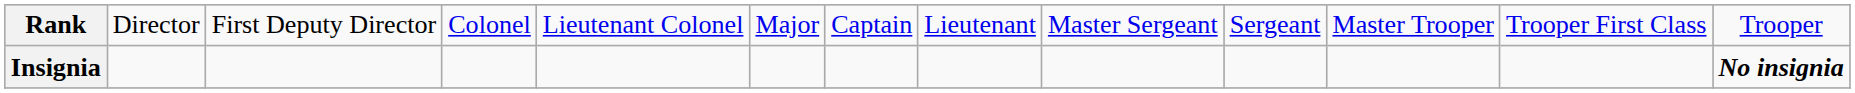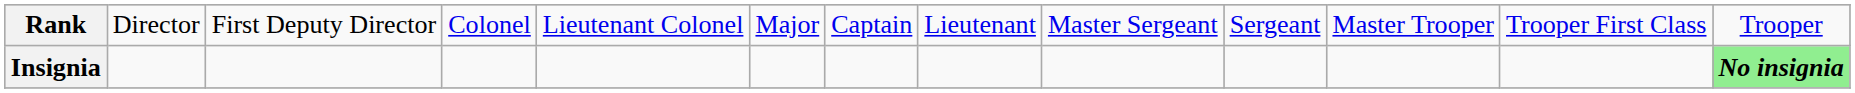(1781, 66) no background -> (1781, 66) lightgreen background
